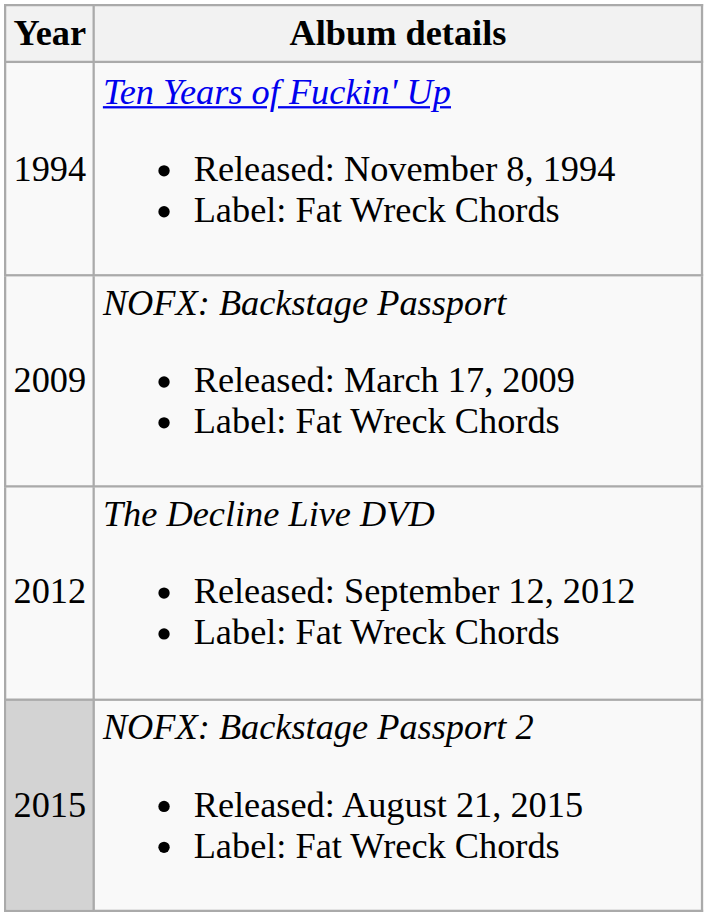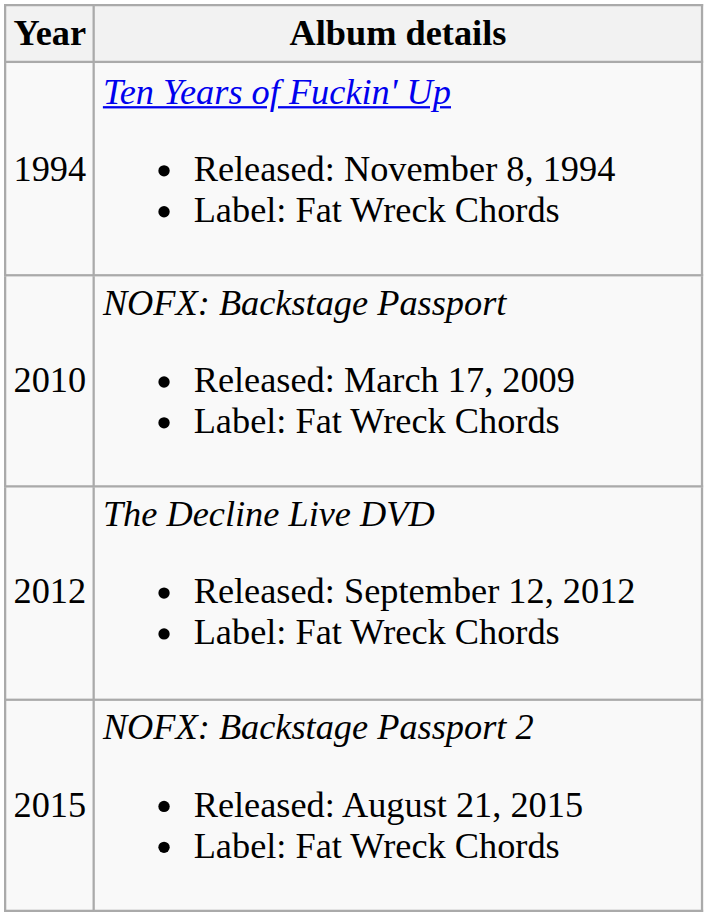(50, 380) 2009 -> (50, 380) 2010
(50, 803) lightgrey background -> (50, 803) no background
